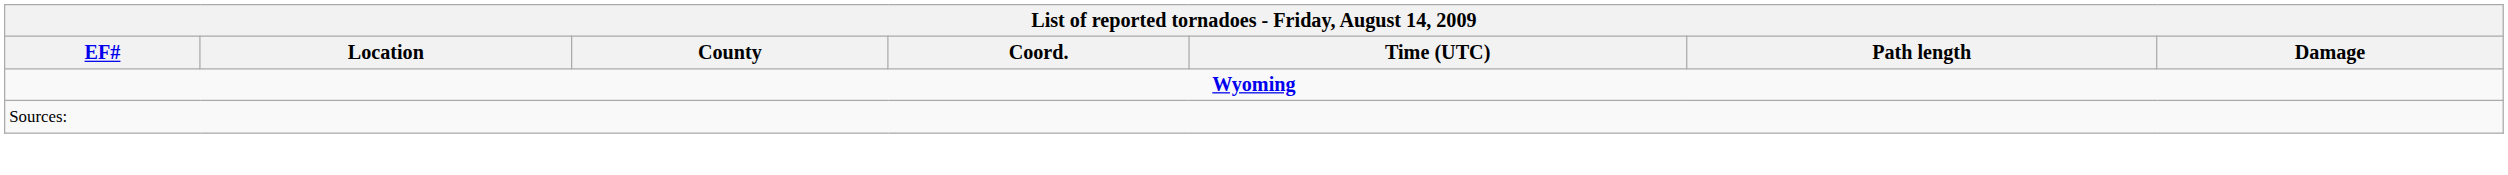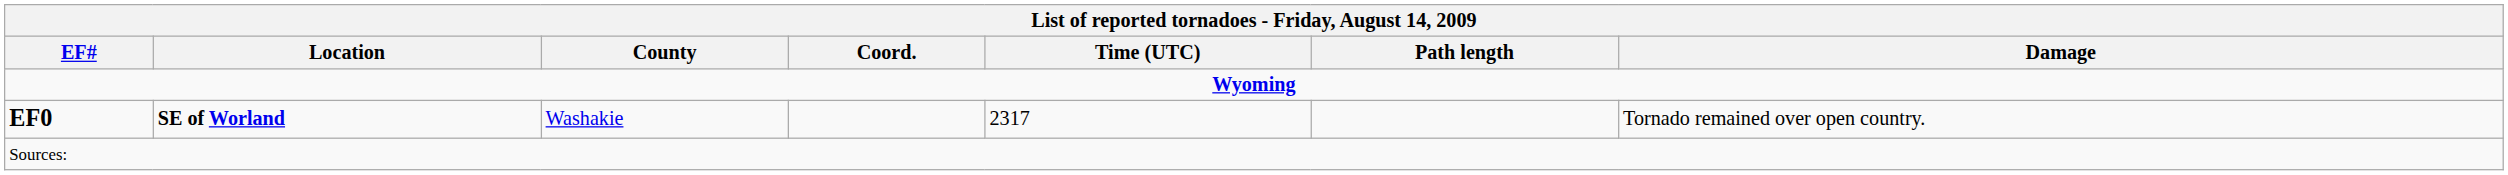+ row: (31, 118)
